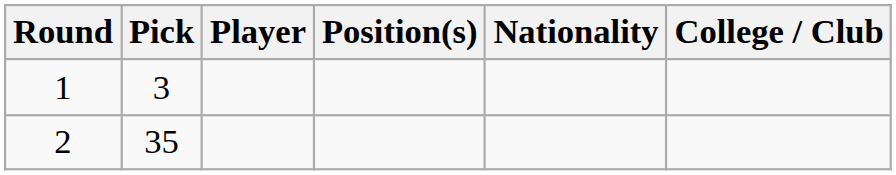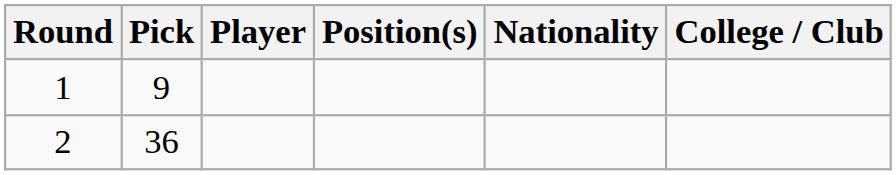(162, 86) 3 -> (162, 86) 9
(162, 141) 35 -> (162, 141) 36
